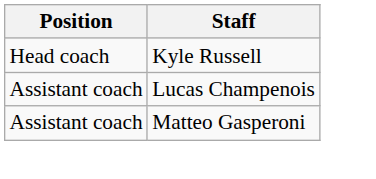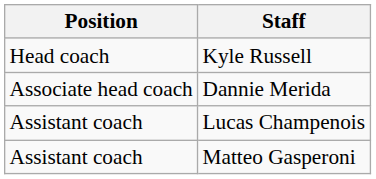+ row: (267, 88)
